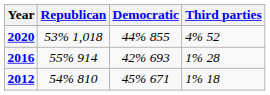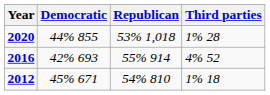columns swapped: (73, 15) <-> (146, 15)
(202, 36) 4% 52 -> (202, 36) 1% 28
(202, 57) 1% 28 -> (202, 57) 4% 52
